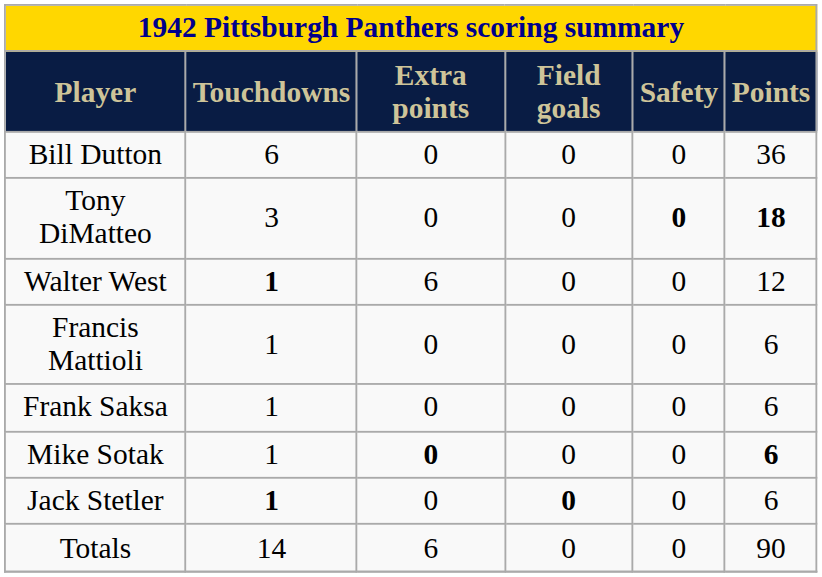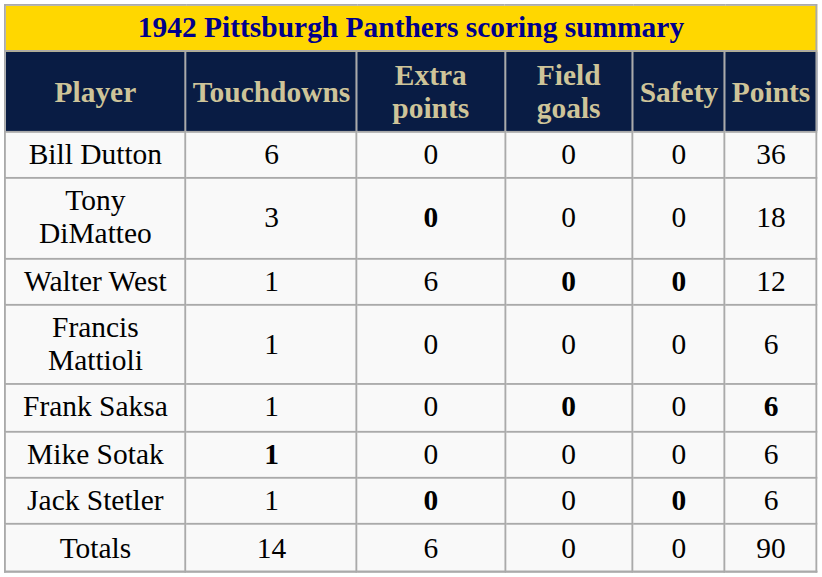(431, 217) normal -> (431, 217) bold
(679, 217) bold -> (679, 217) normal
(771, 217) bold -> (771, 217) normal
(271, 280) bold -> (271, 280) normal
(569, 280) normal -> (569, 280) bold
(679, 280) normal -> (679, 280) bold
(569, 407) normal -> (569, 407) bold
(771, 407) normal -> (771, 407) bold
(271, 454) normal -> (271, 454) bold
(431, 454) bold -> (431, 454) normal
(771, 454) bold -> (771, 454) normal
(271, 500) bold -> (271, 500) normal
(431, 500) normal -> (431, 500) bold
(569, 500) bold -> (569, 500) normal
(679, 500) normal -> (679, 500) bold
